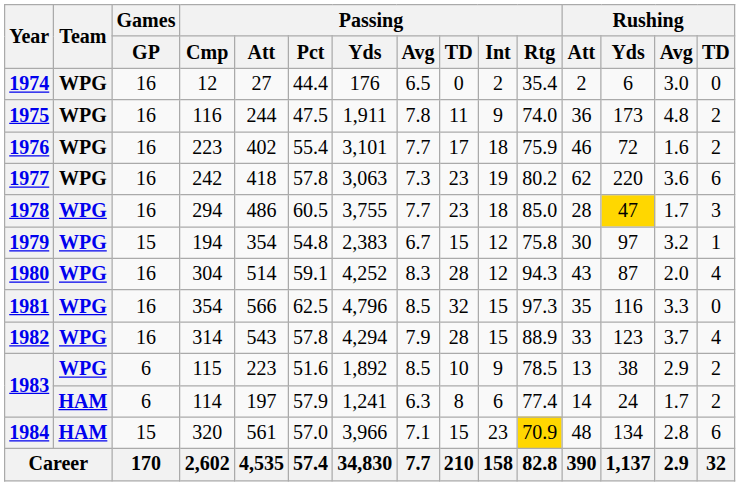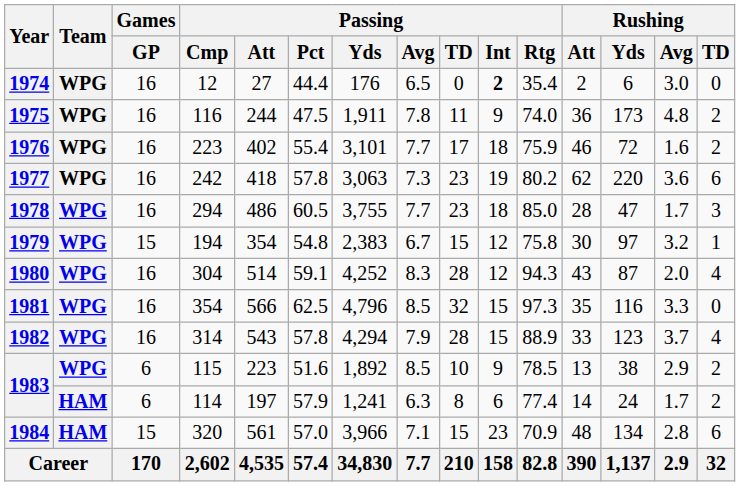(498, 83) normal -> (498, 83) bold
(628, 210) gold background -> (628, 210) no background
(540, 432) gold background -> (540, 432) no background
